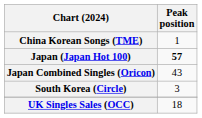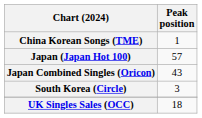(177, 56) bold -> (177, 56) normal
